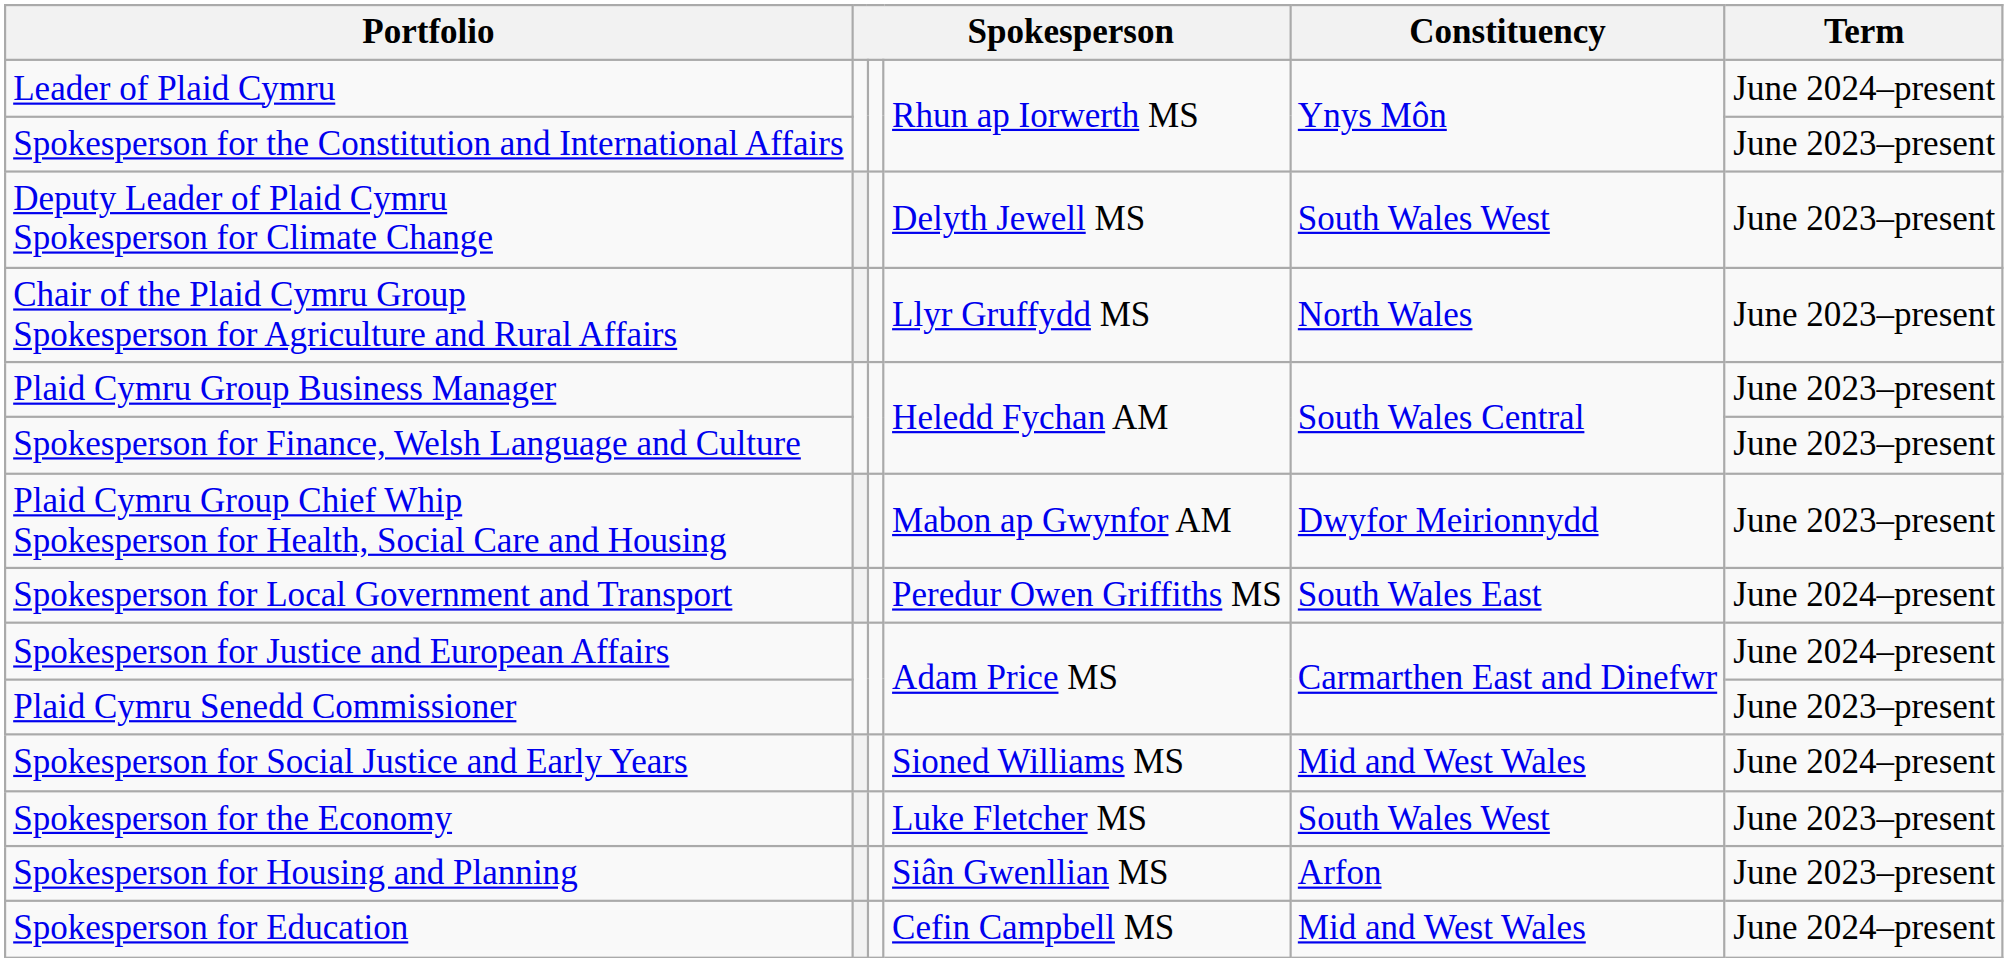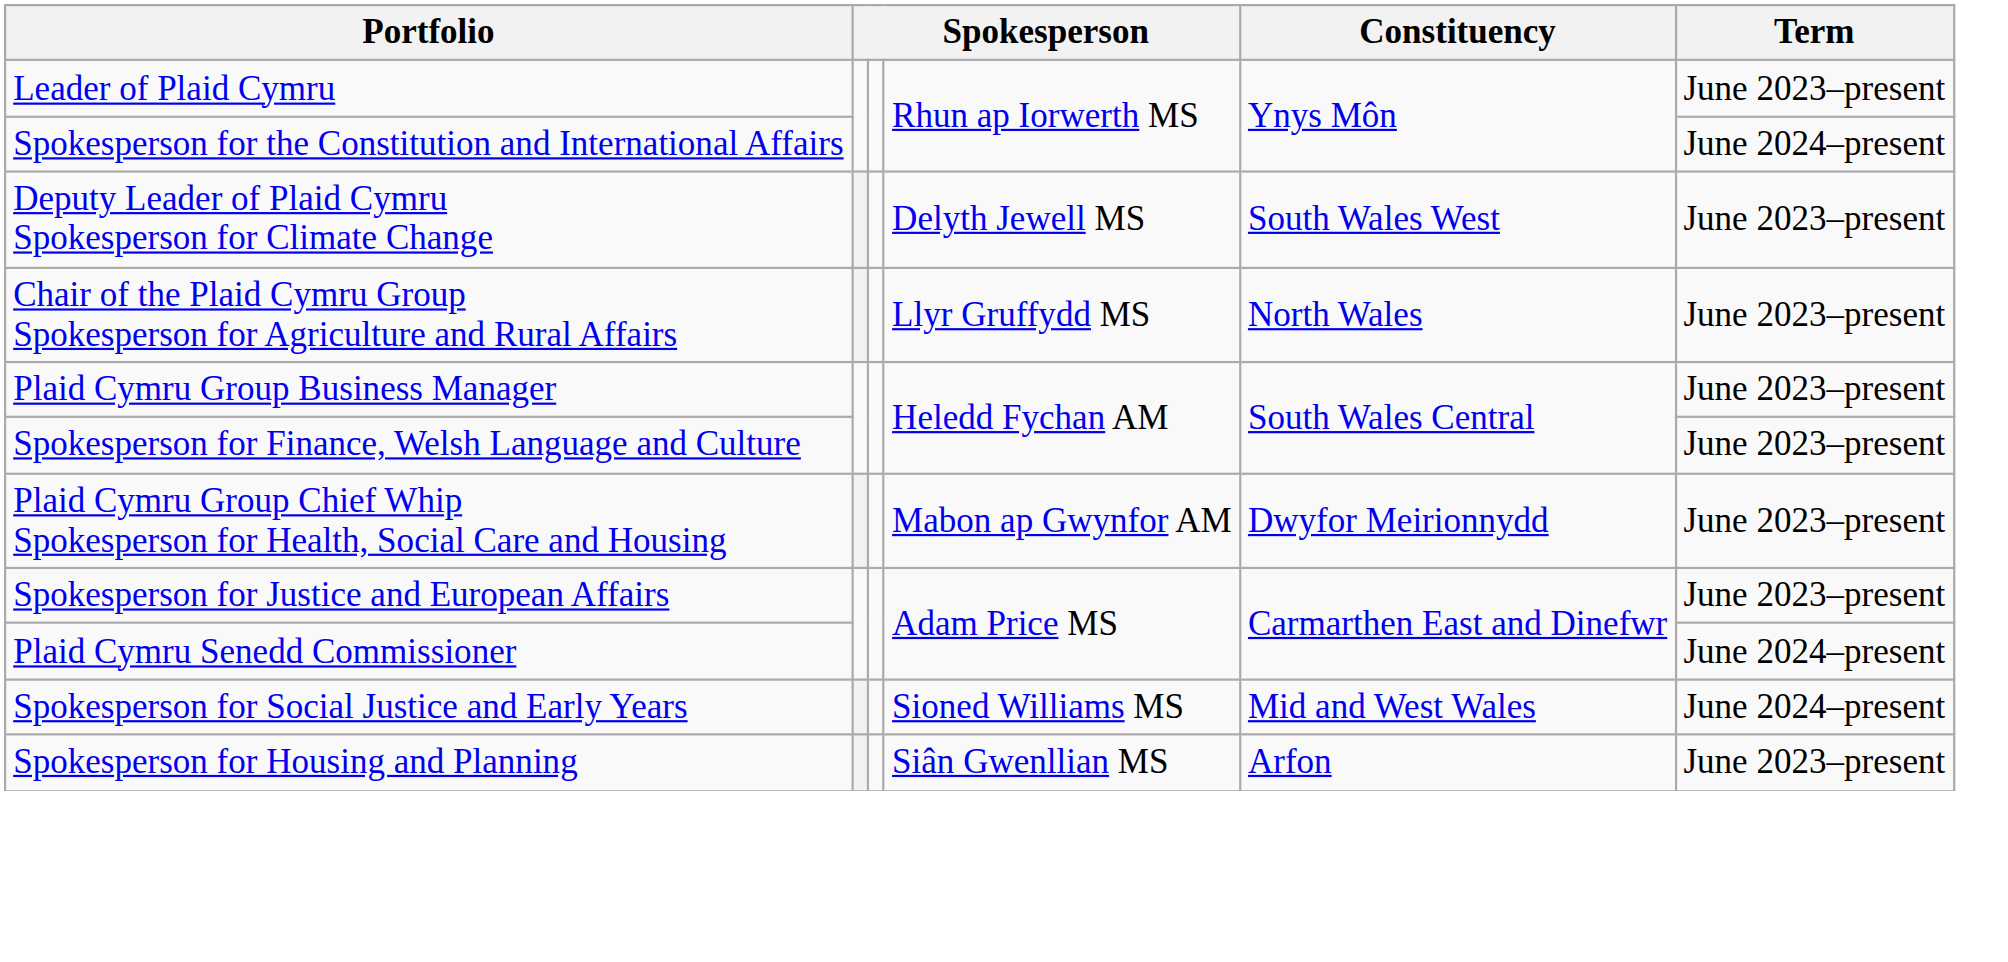(1864, 87) June 2024–present -> (1814, 87) June 2023–present
(1864, 143) June 2023–present -> (1814, 143) June 2024–present
- row: (373, 595)
(1864, 650) June 2024–present -> (1814, 595) June 2023–present
(1864, 706) June 2023–present -> (1814, 650) June 2024–present
- row: (233, 817)
- row: (211, 928)
